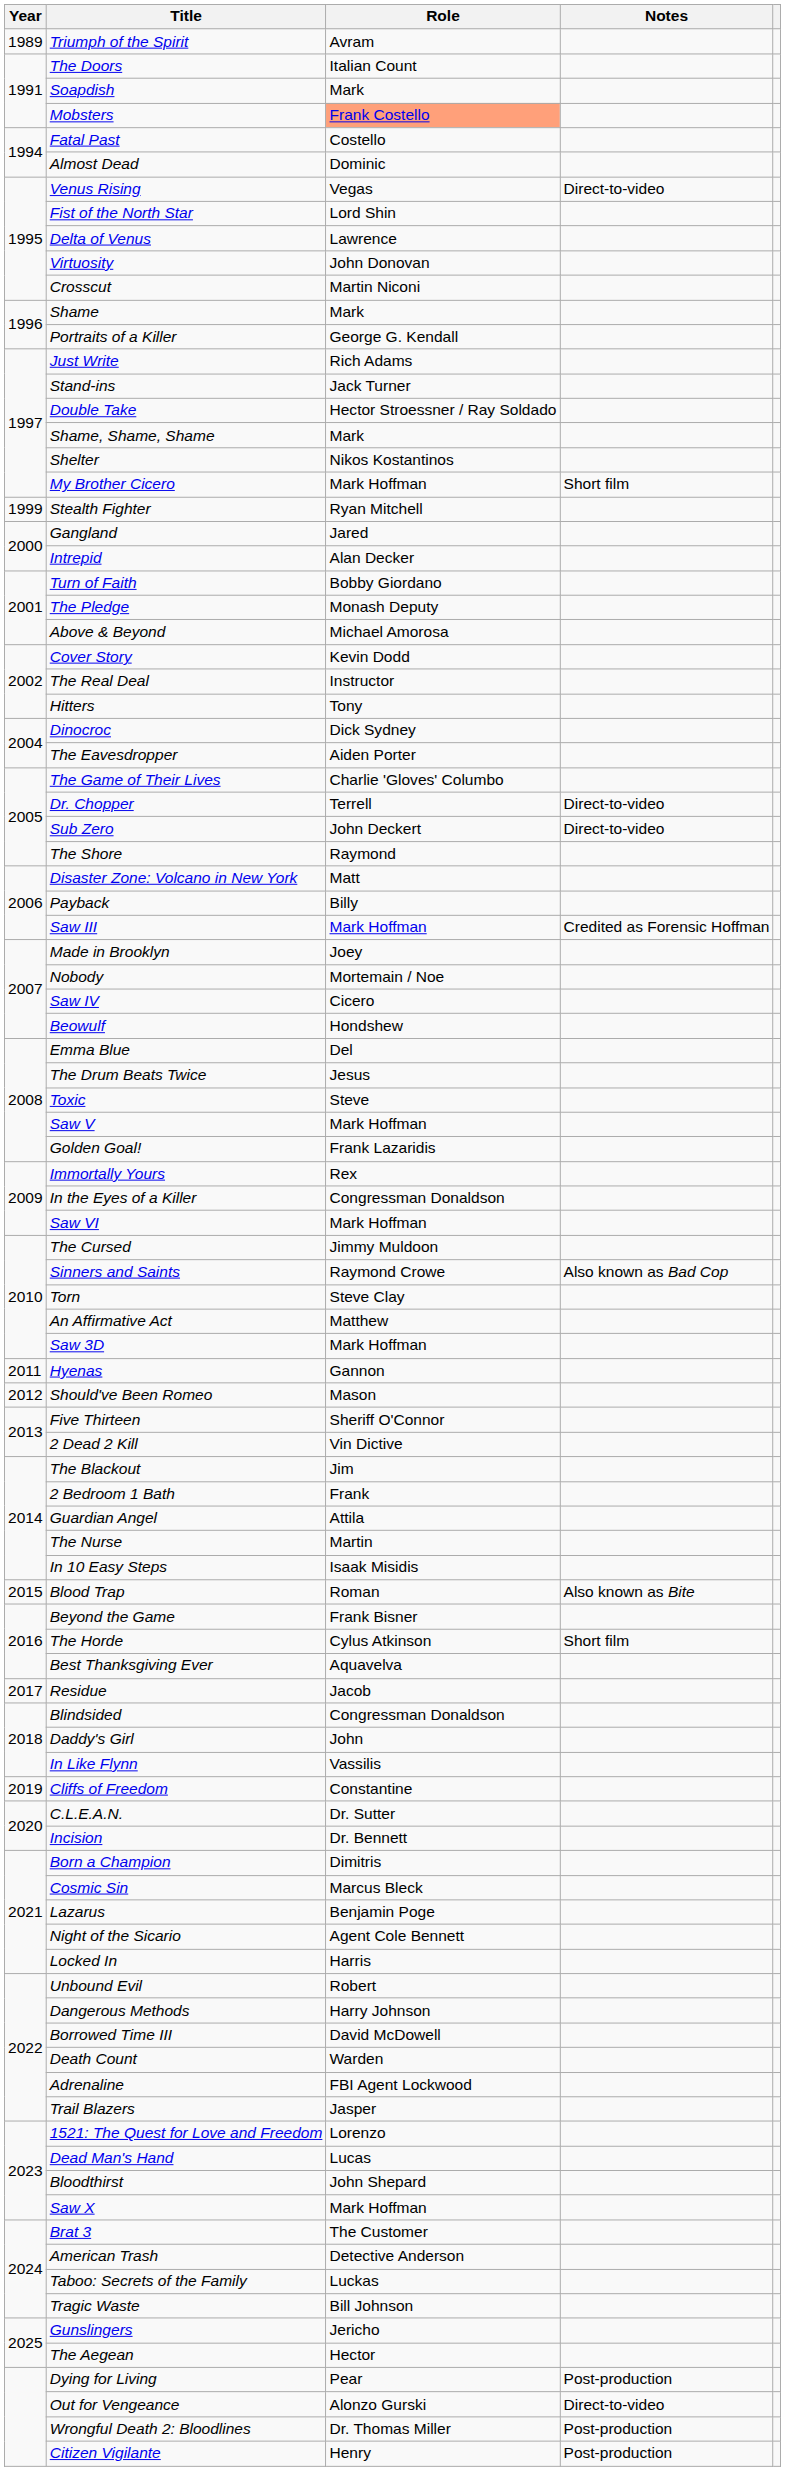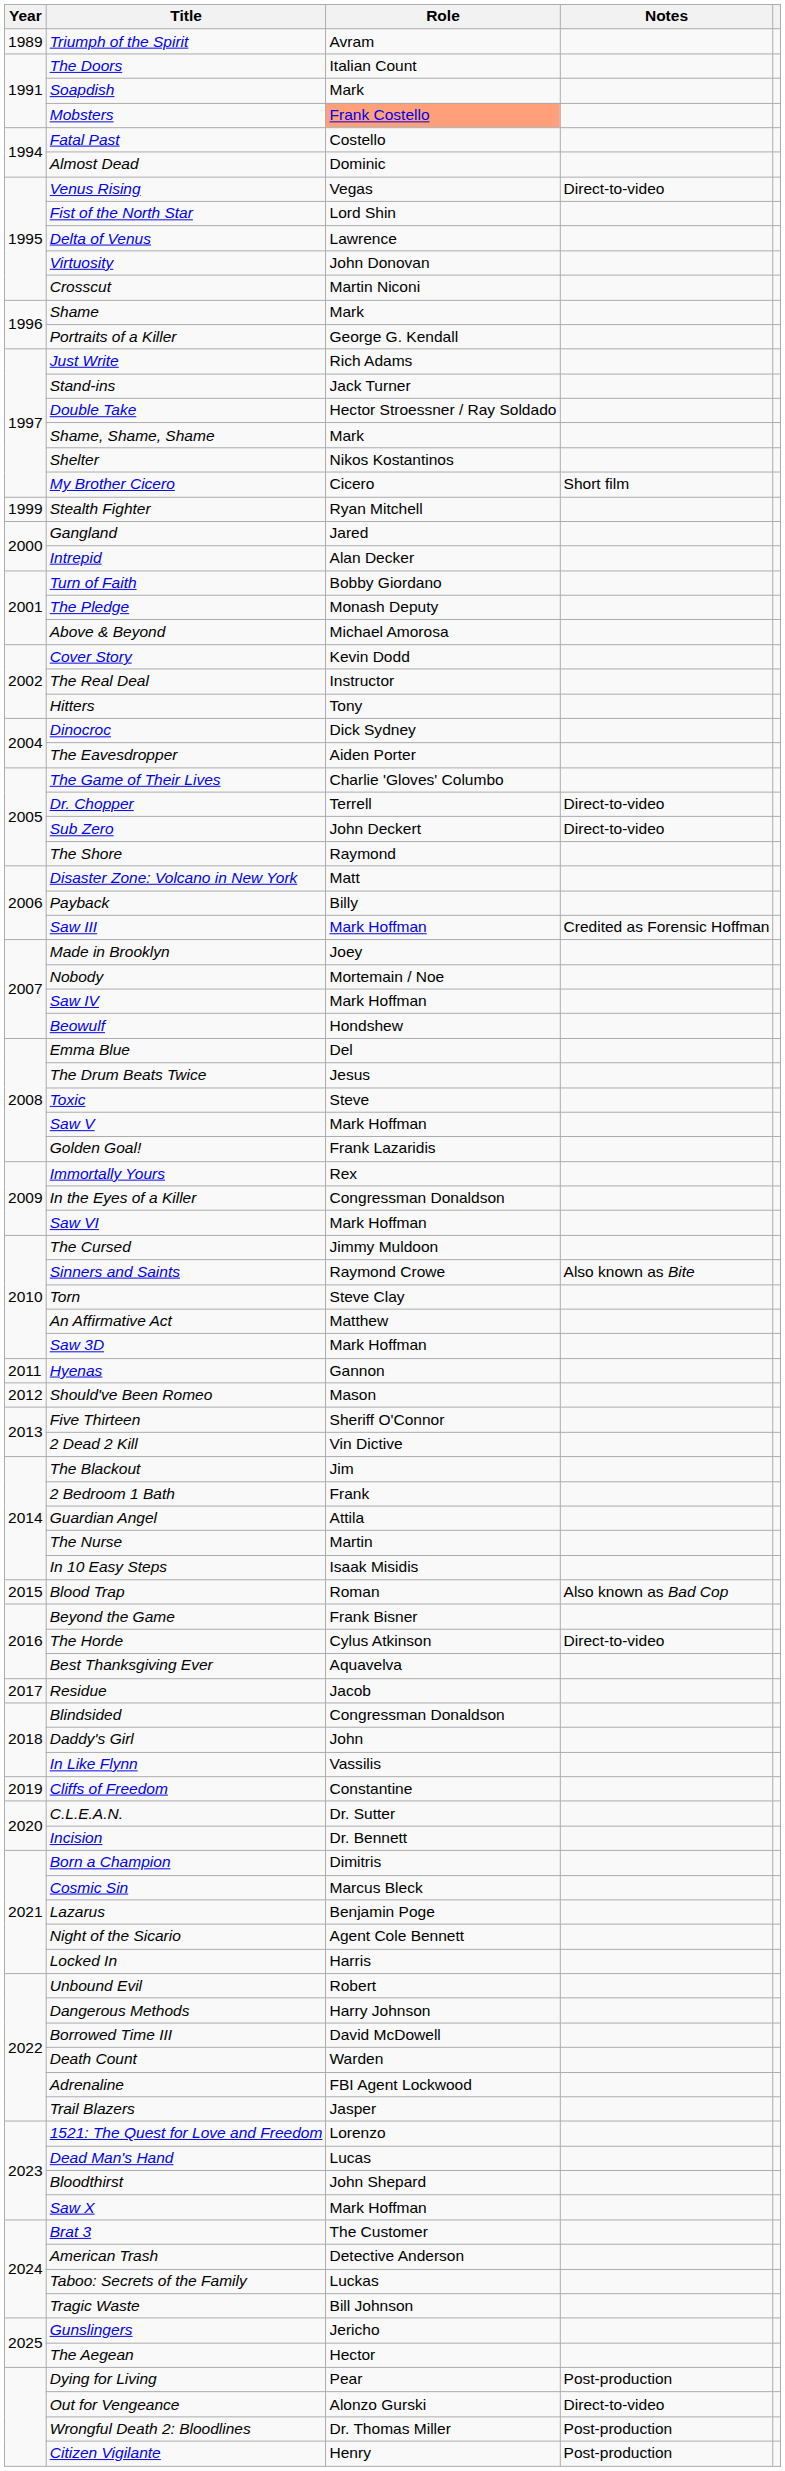(378, 484) Mark Hoffman -> (352, 484) Cicero
(352, 1001) Cicero -> (378, 1001) Mark Hoffman
(646, 1272) Also known as Bad Cop -> (629, 1272) Also known as Bite
(629, 1592) Also known as Bite -> (646, 1592) Also known as Bad Cop
(596, 1641) Short film -> (614, 1641) Direct-to-video
